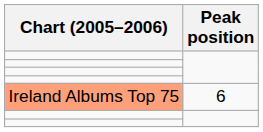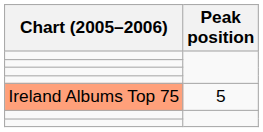(221, 96) 6 -> (221, 96) 5
